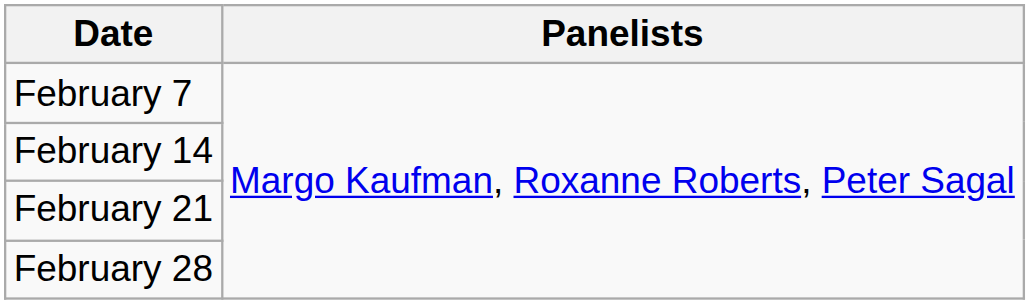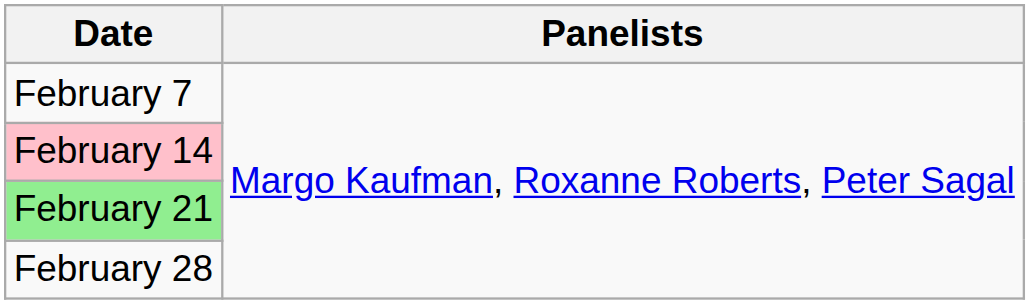(113, 151) no background -> (113, 151) pink background
(113, 209) no background -> (113, 209) lightgreen background
